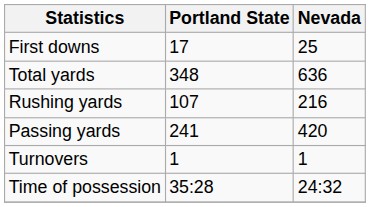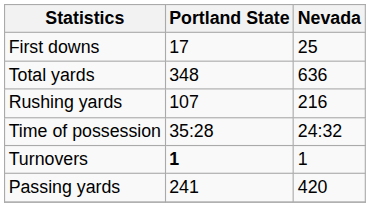rows swapped: (64, 131) <-> (85, 187)
(174, 159) normal -> (174, 159) bold
